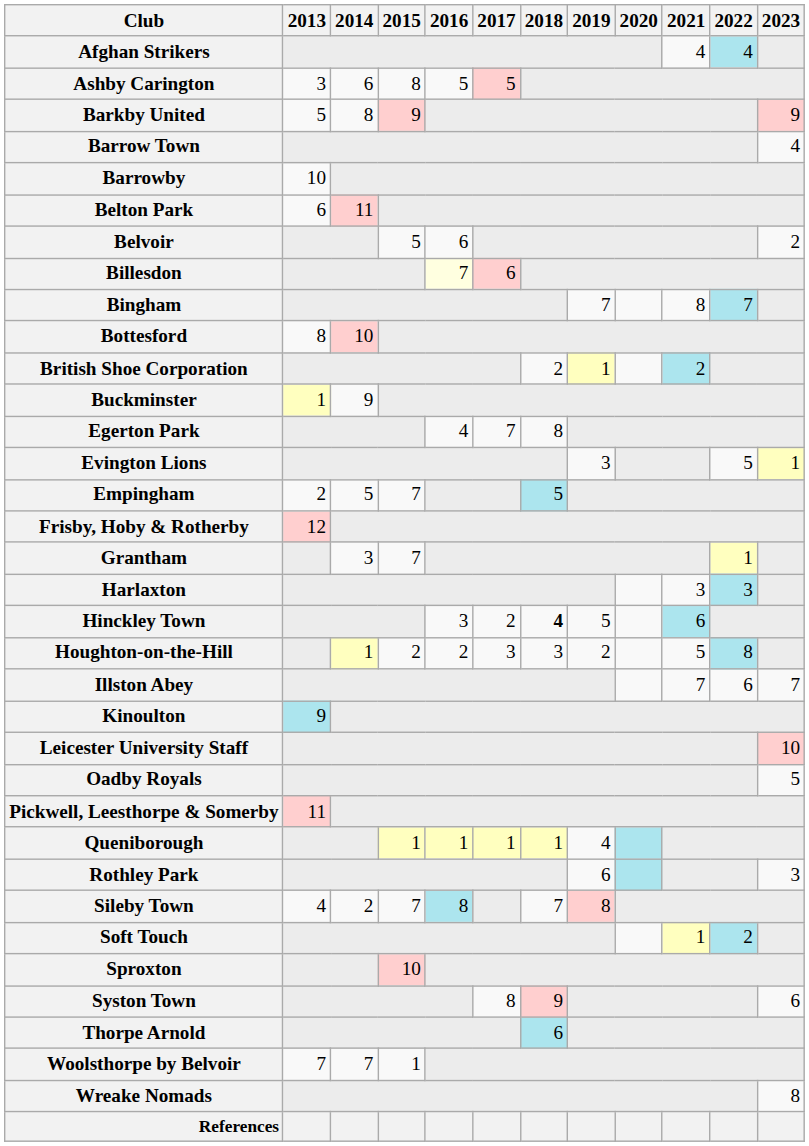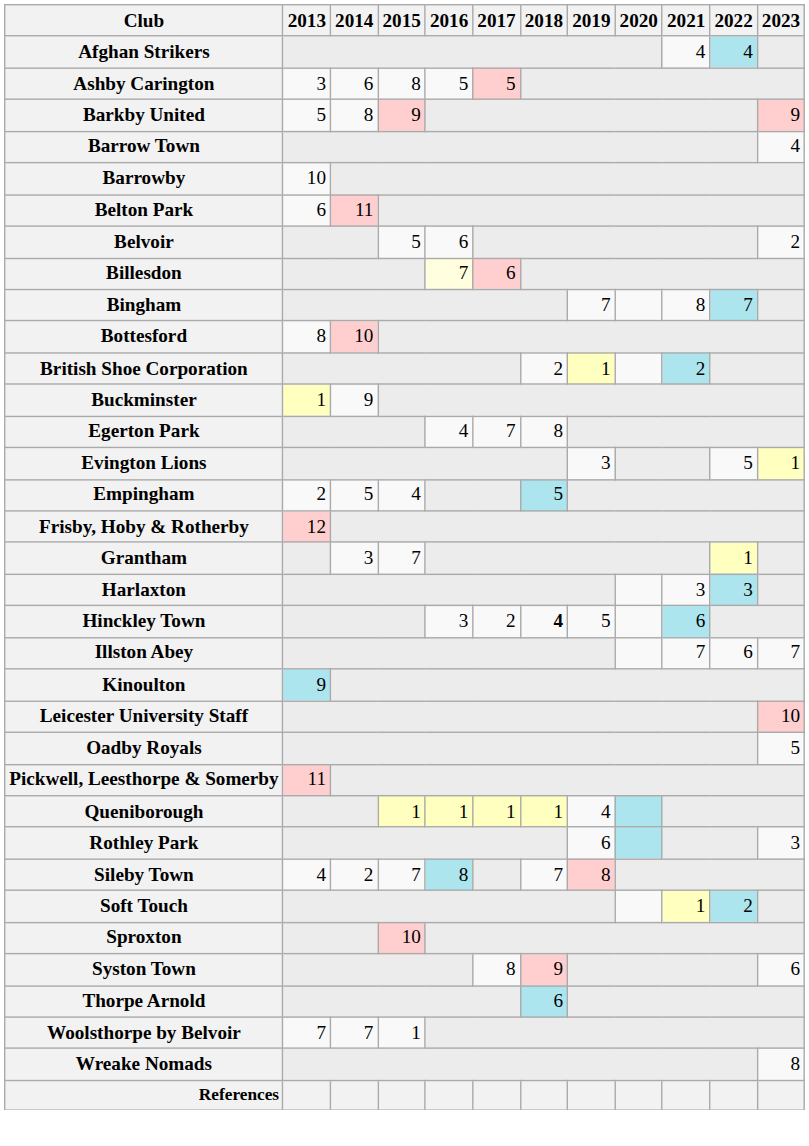(416, 494) 7 -> (416, 494) 4
- row: (144, 652)
